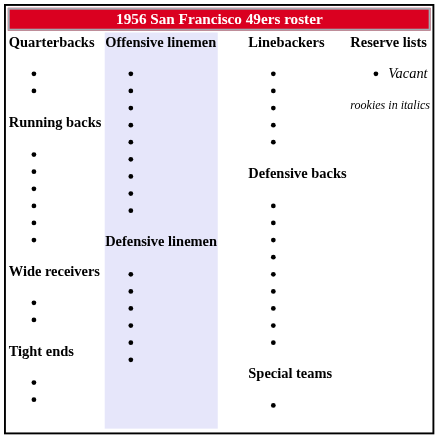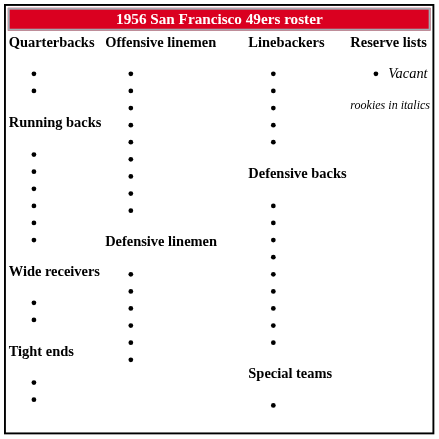(161, 200) lavender background -> (161, 200) no background
